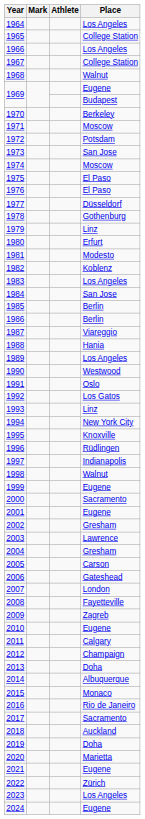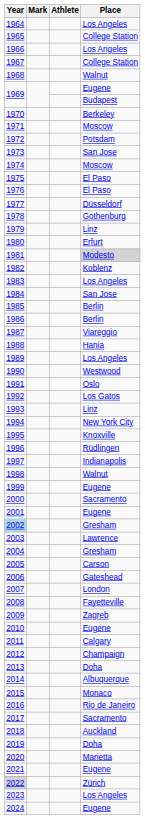(98, 255) no background -> (98, 255) lightgrey background
(15, 525) no background -> (15, 525) lightblue background
(15, 783) no background -> (15, 783) lightgrey background
